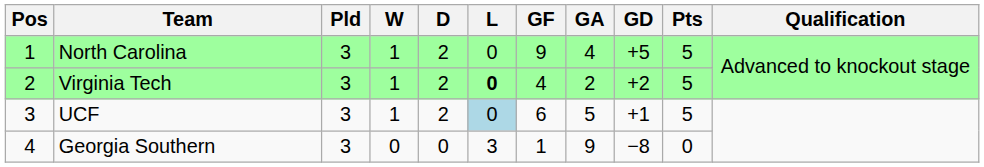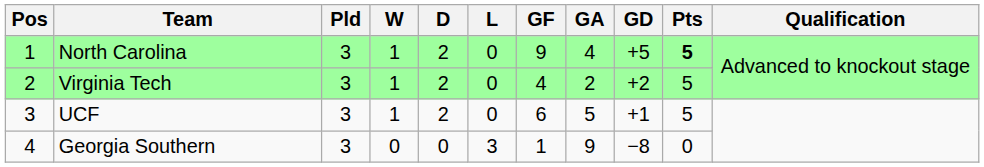(687, 51) normal -> (687, 51) bold
(492, 83) bold -> (492, 83) normal
(492, 114) lightblue background -> (492, 114) no background
